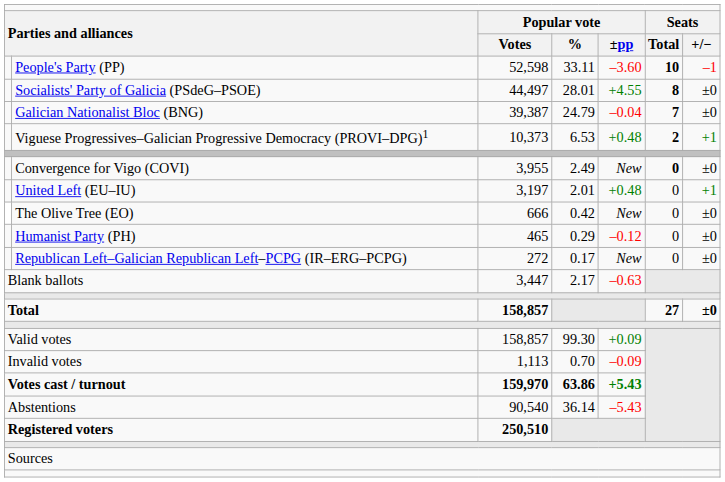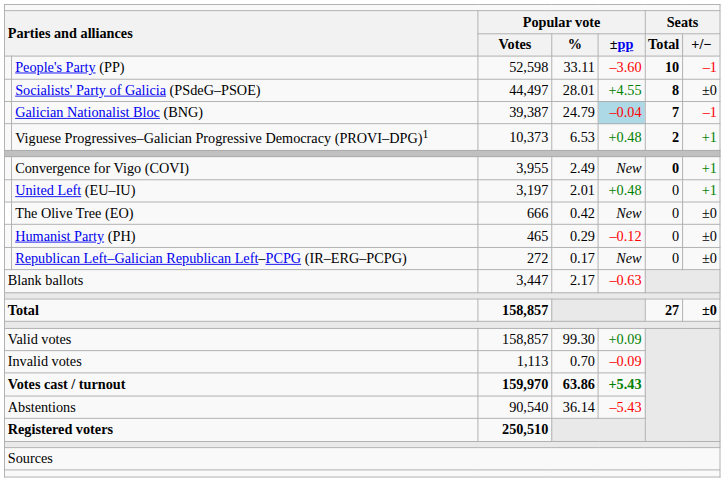(625, 112) no background -> (625, 112) lightblue background
(709, 112) ±0 -> (710, 112) –1
(709, 168) ±0 -> (709, 168) +1
